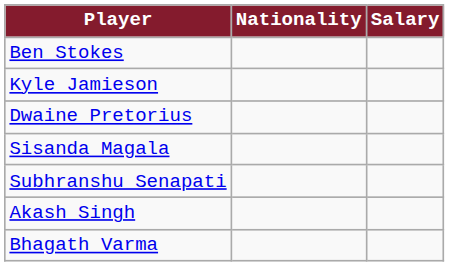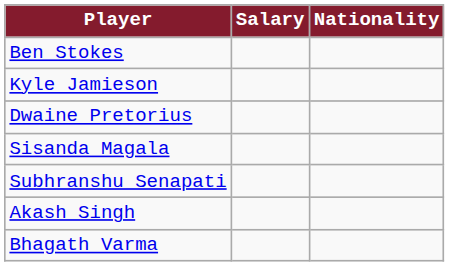columns swapped: (299, 21) <-> (405, 21)
